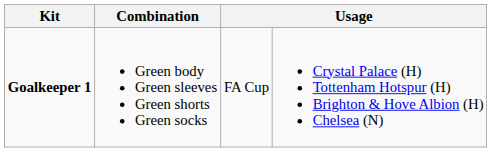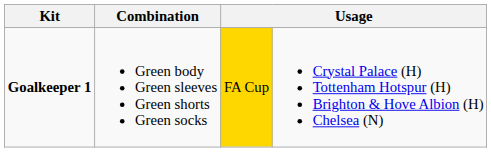(246, 87) no background -> (246, 87) gold background
